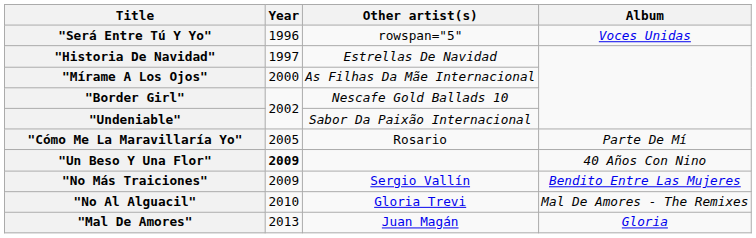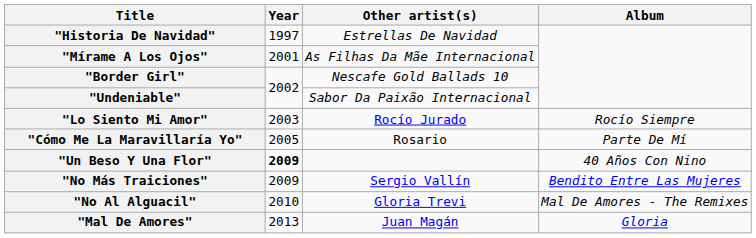- row: (135, 36)
(284, 77) 2000 -> (284, 56) 2001
+ row: (135, 119)
